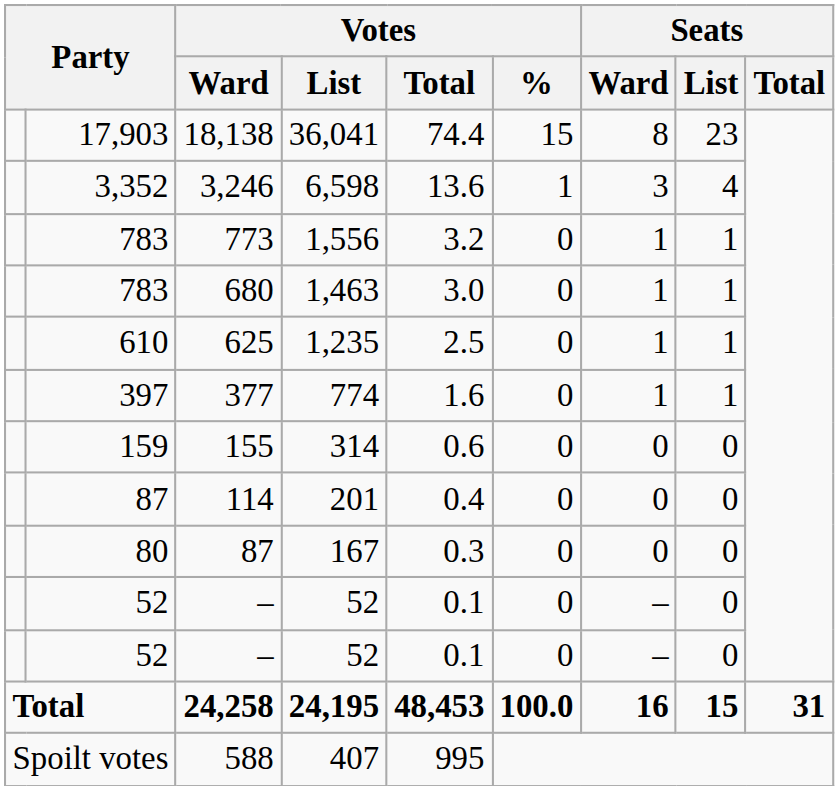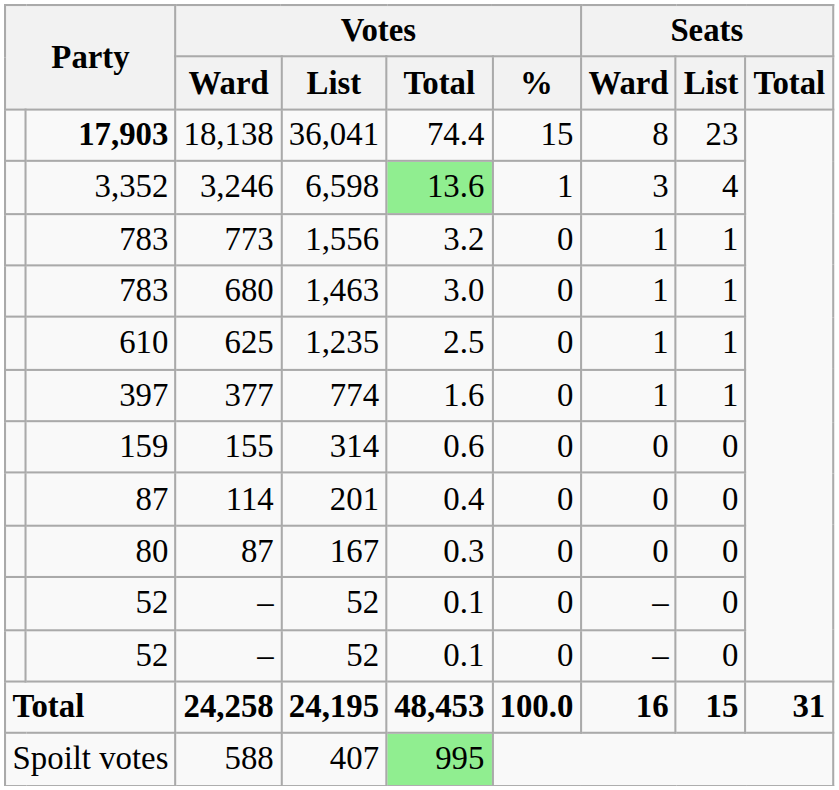(123, 134) normal -> (123, 134) bold
(456, 186) no background -> (456, 186) lightgreen background
(460, 758) no background -> (460, 758) lightgreen background
